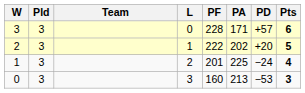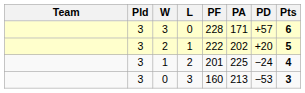columns swapped: (115, 12) <-> (17, 12)
